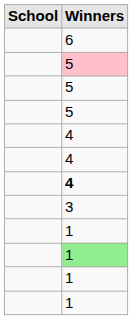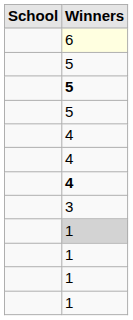(69, 40) no background -> (69, 40) lightyellow background
(69, 64) pink background -> (69, 64) no background
(69, 87) normal -> (69, 87) bold
(69, 231) no background -> (69, 231) lightgrey background
(69, 254) lightgreen background -> (69, 254) no background
